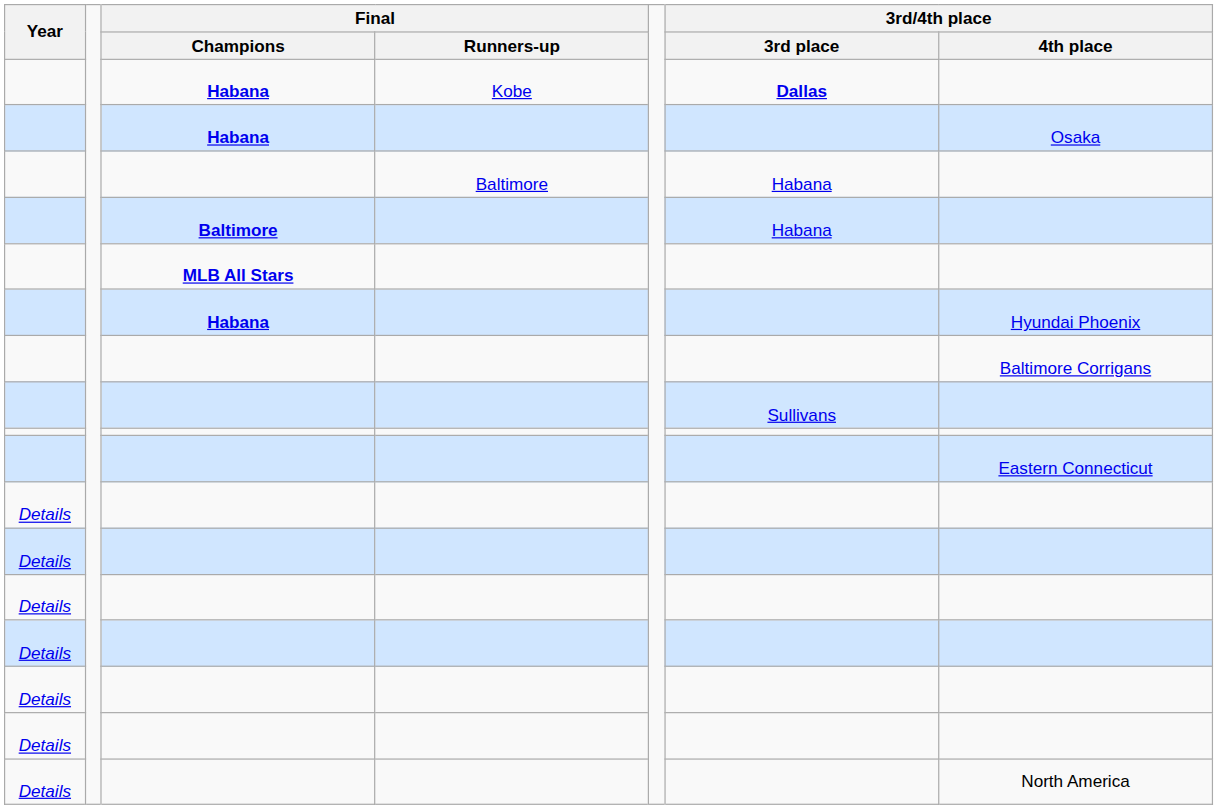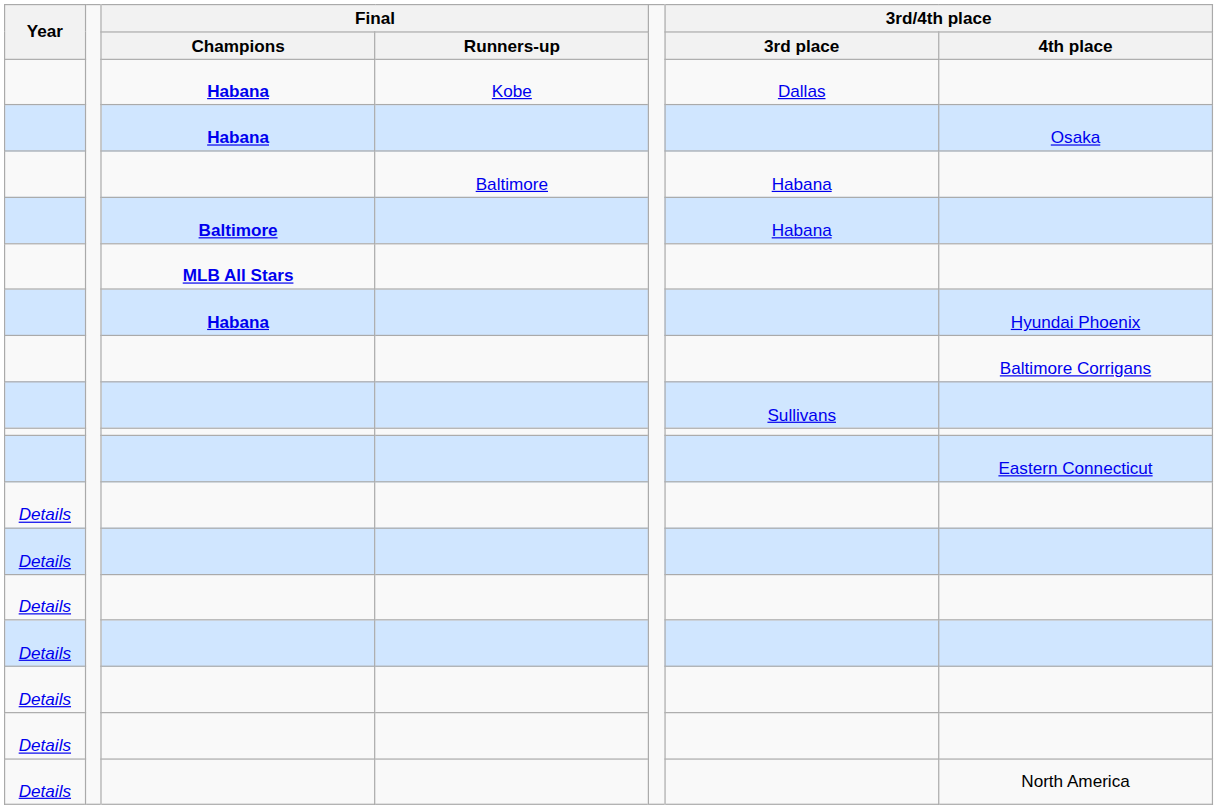(802, 92) bold -> (802, 92) normal
